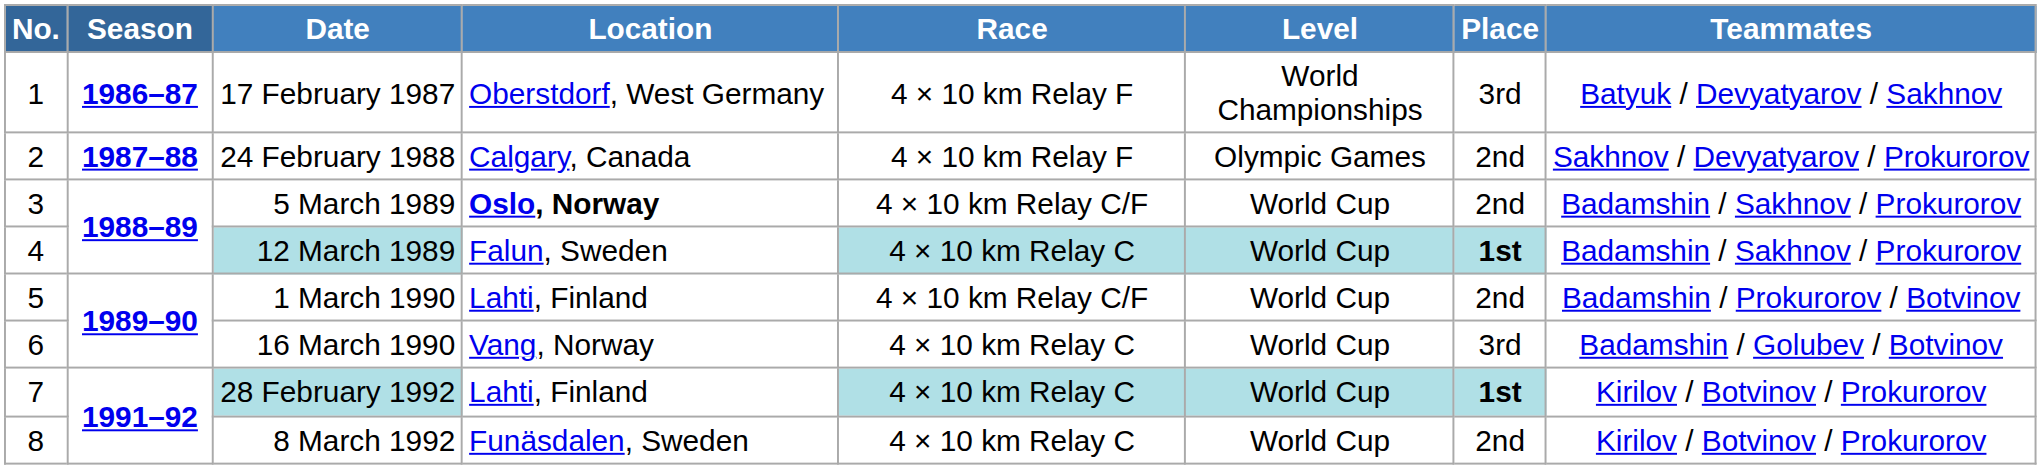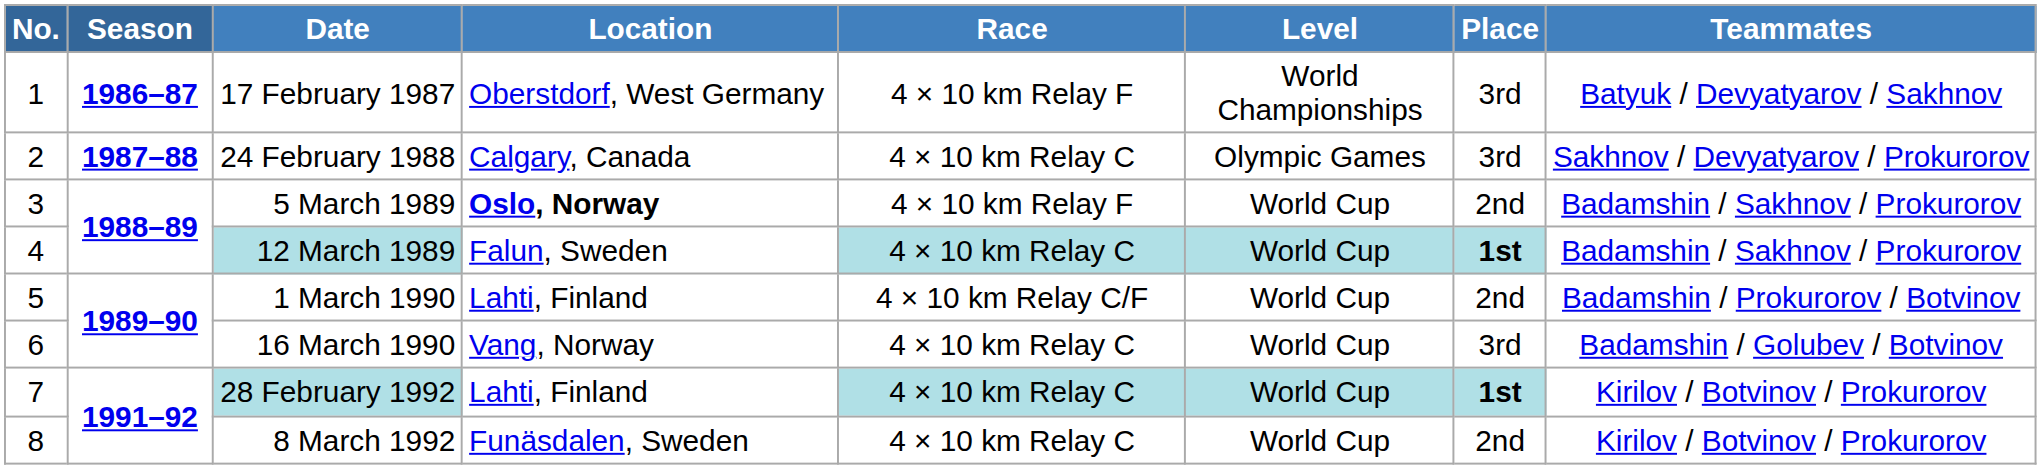(1012, 156) 4 × 10 km Relay F -> (1012, 156) 4 × 10 km Relay C
(1500, 156) 2nd -> (1500, 156) 3rd
(1012, 204) 4 × 10 km Relay C/F -> (1012, 204) 4 × 10 km Relay F
